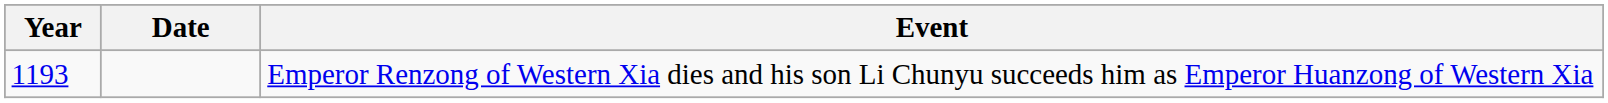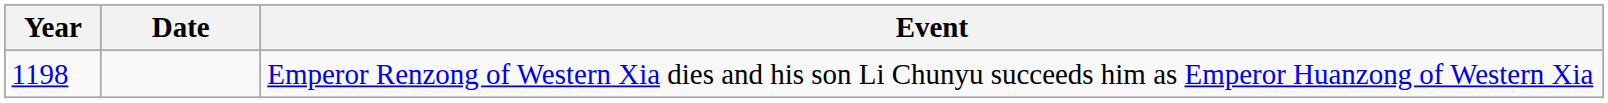(40, 73) 1193 -> (40, 73) 1198
